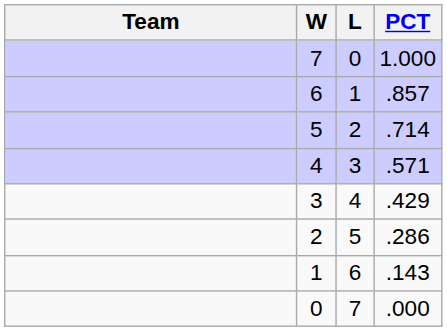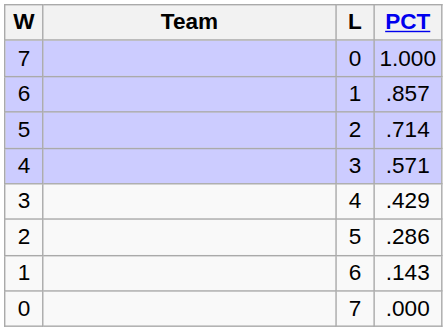columns swapped: (151, 22) <-> (316, 22)
